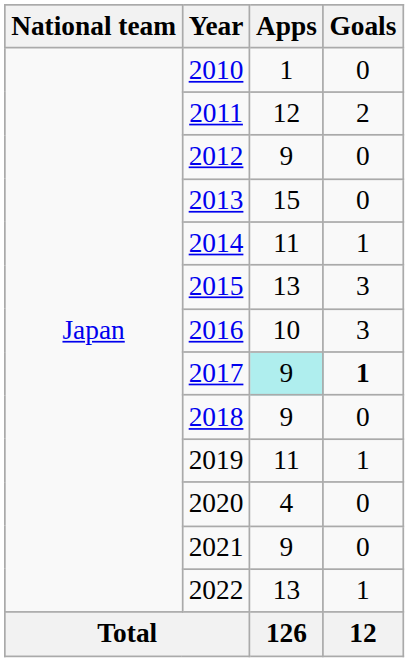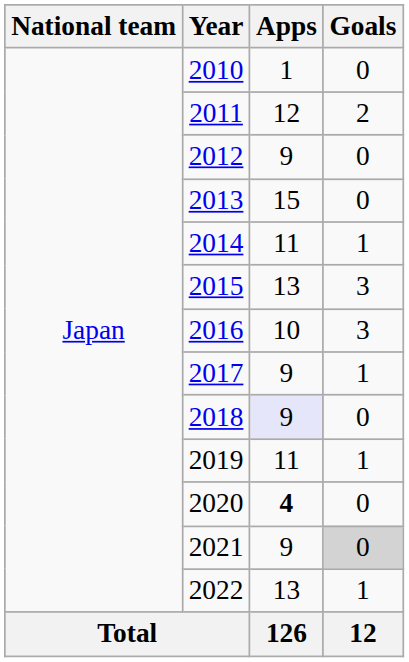(286, 373) paleturquoise background -> (286, 373) no background
(363, 373) bold -> (363, 373) normal
(286, 416) no background -> (286, 416) lavender background
(286, 503) normal -> (286, 503) bold
(363, 546) no background -> (363, 546) lightgrey background
